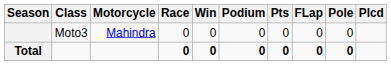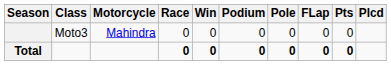columns swapped: (341, 13) <-> (280, 13)
